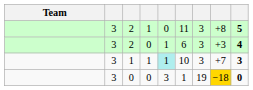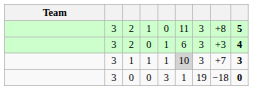(166, 61) paleturquoise background -> (166, 61) no background
(184, 61) no background -> (184, 61) lightgrey background
(221, 77) gold background -> (221, 77) no background
